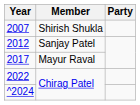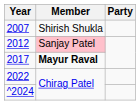(67, 44) no background -> (67, 44) pink background
(67, 60) normal -> (68, 60) bold
